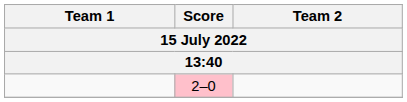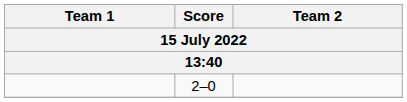(204, 86) pink background -> (204, 86) no background
